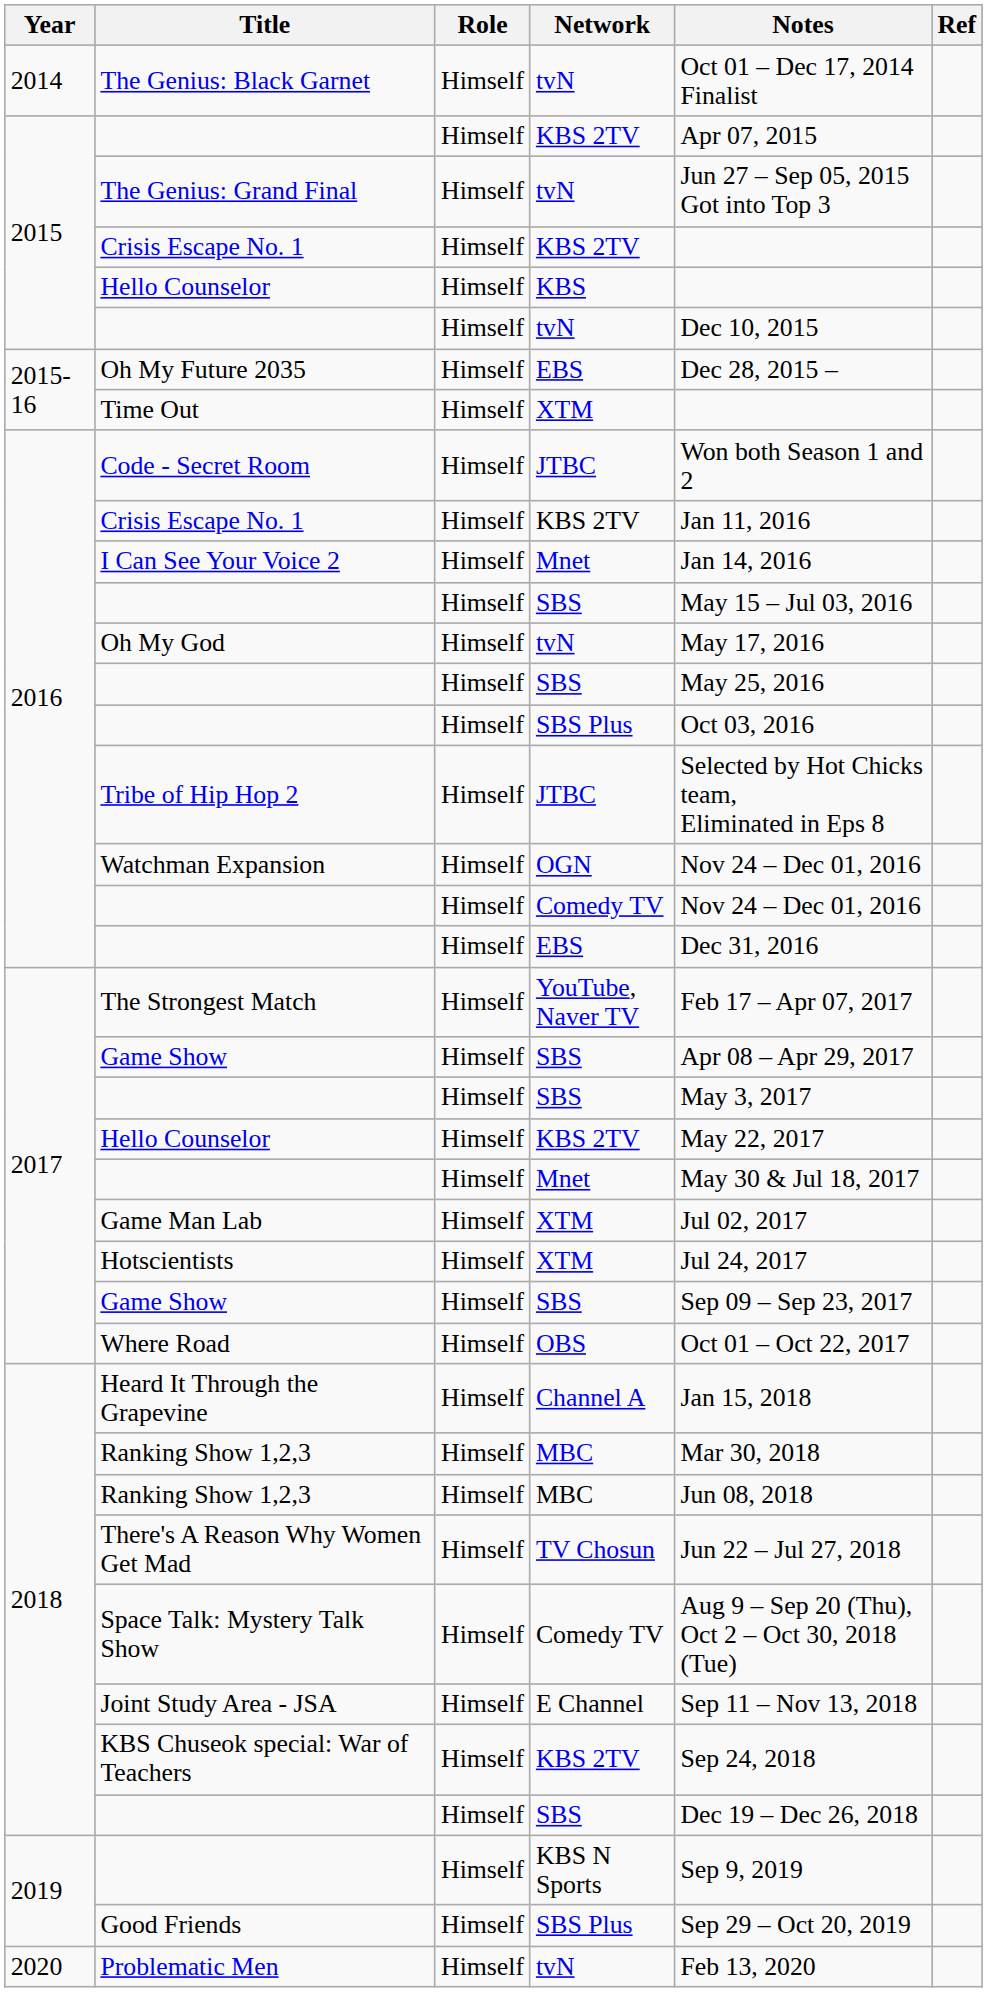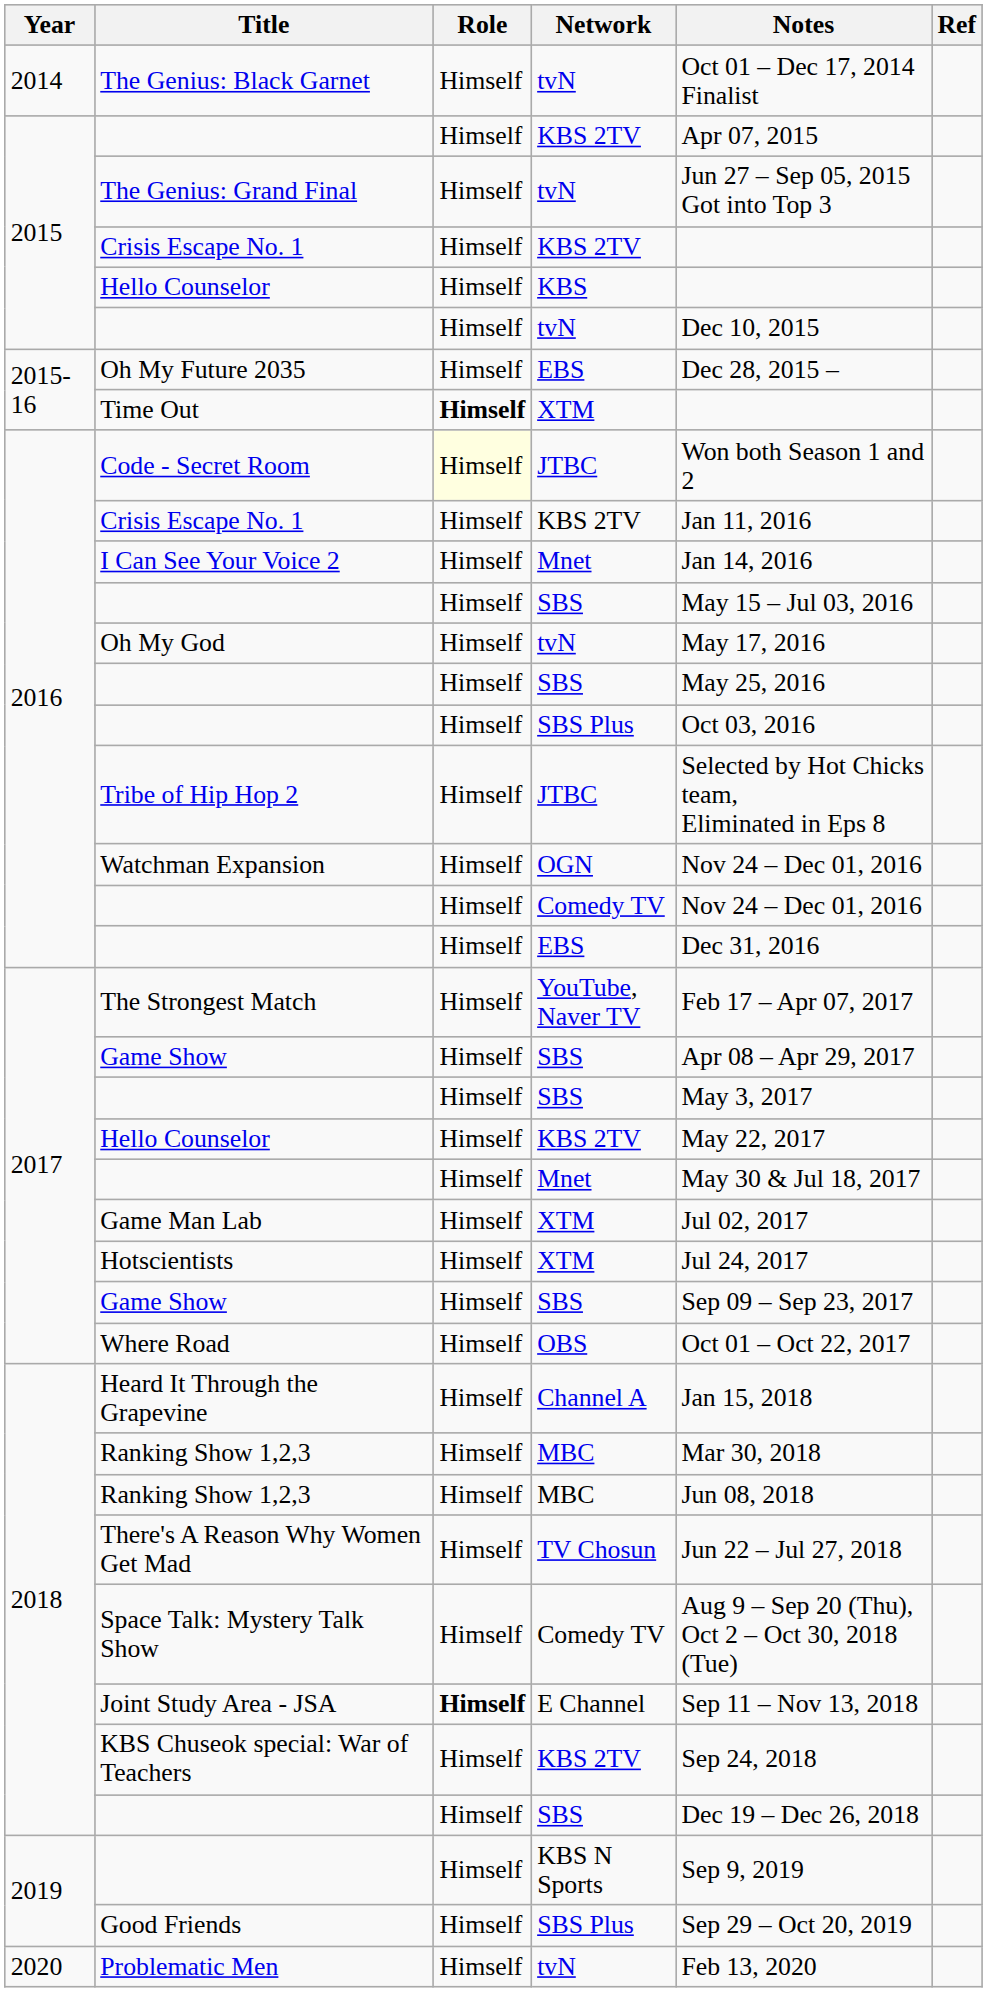(483, 409) normal -> (482, 409) bold
(483, 465) no background -> (481, 465) lightyellow background
(483, 1703) normal -> (482, 1703) bold
